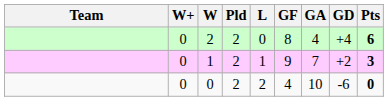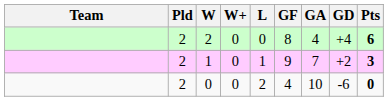columns swapped: (236, 15) <-> (183, 15)
